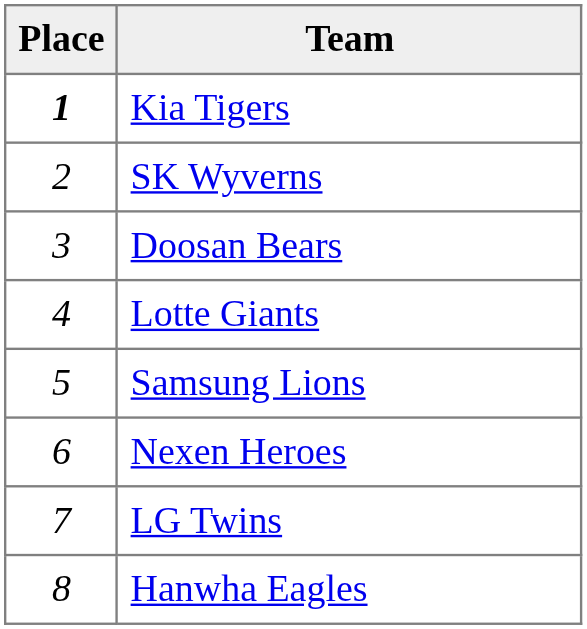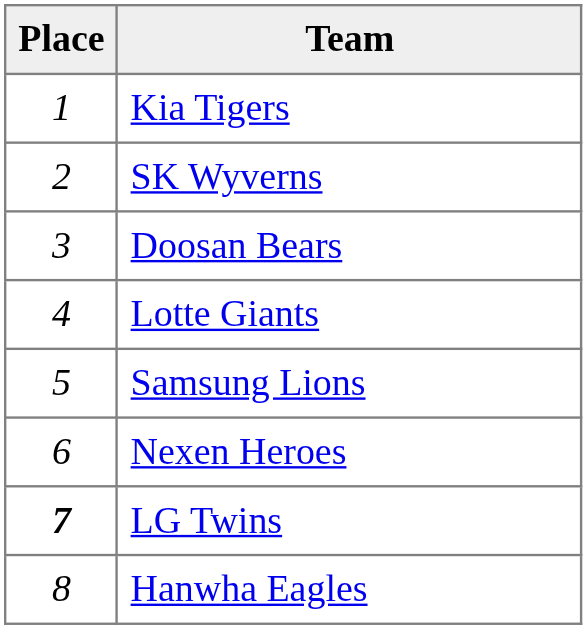(61, 107) bold -> (61, 107) normal
(61, 519) normal -> (61, 519) bold
